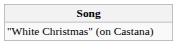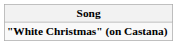(80, 31) normal -> (87, 31) bold
